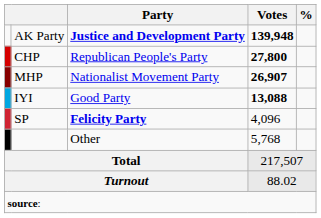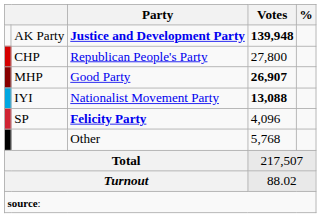(269, 56) bold -> (269, 56) normal
(145, 77) Nationalist Movement Party -> (100, 77) Good Party
(100, 98) Good Party -> (145, 98) Nationalist Movement Party
